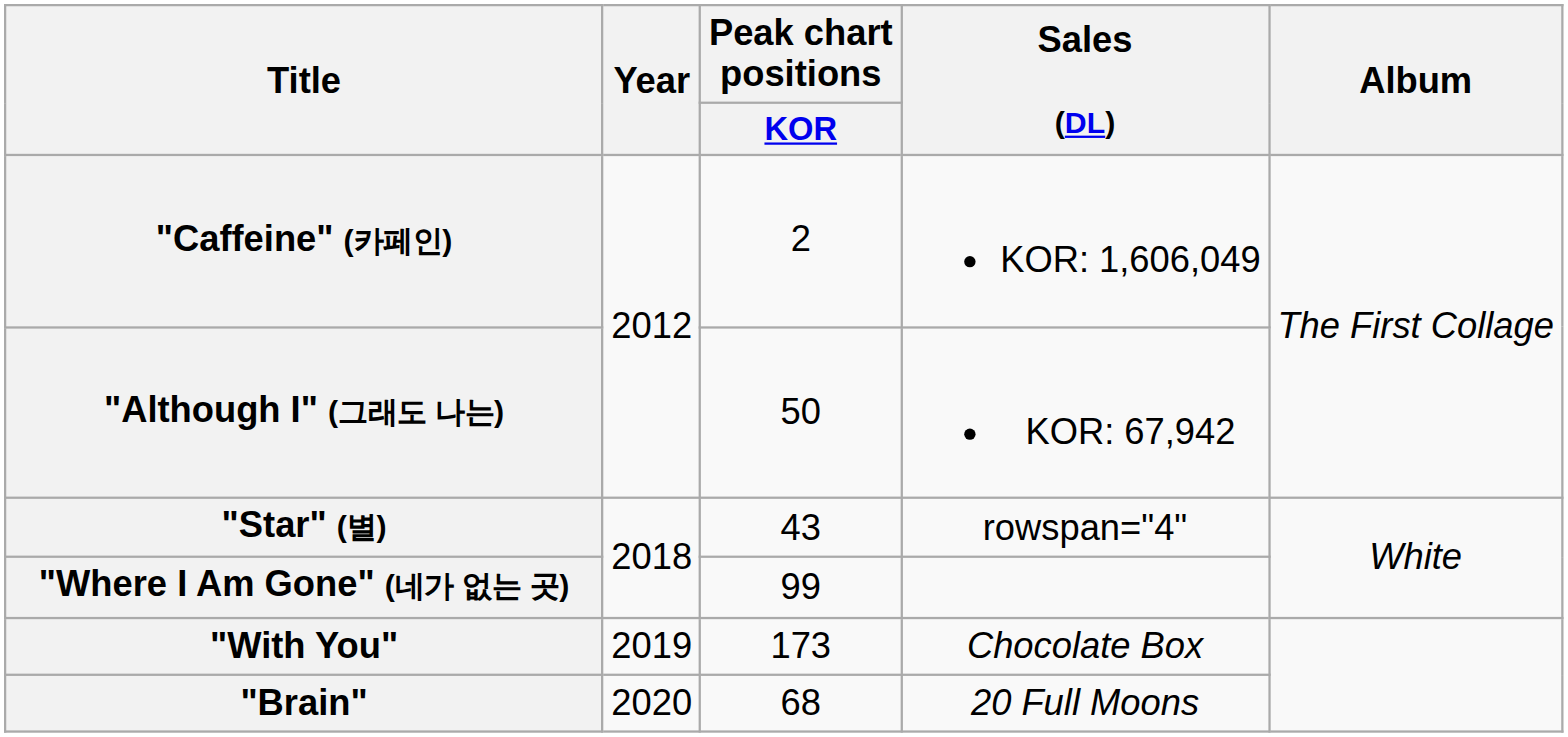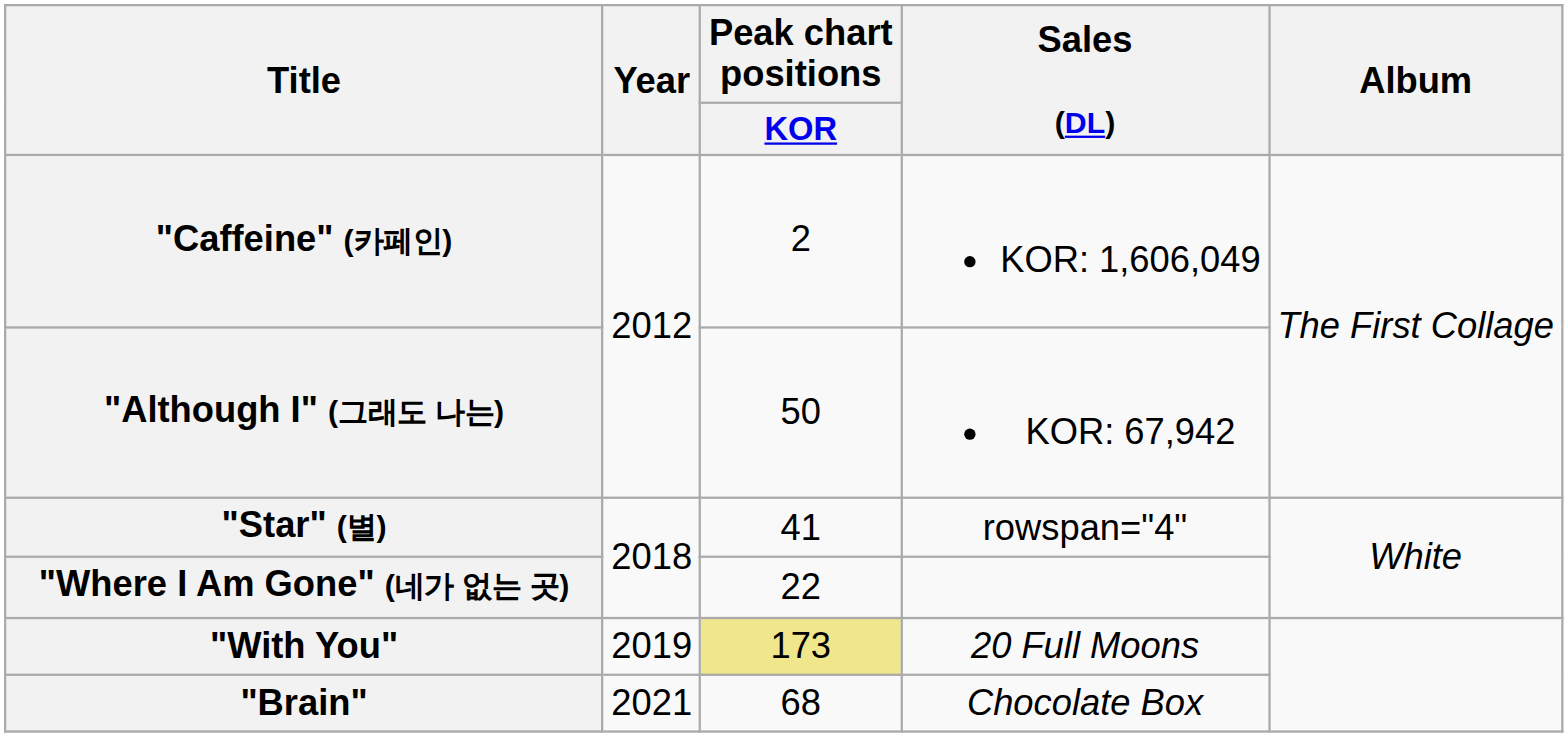(801, 526) 43 -> (801, 526) 41
(801, 586) 99 -> (801, 586) 22
(801, 645) no background -> (801, 645) khaki background
(1085, 645) Chocolate Box -> (1085, 645) 20 Full Moons
(652, 702) 2020 -> (652, 702) 2021
(1085, 702) 20 Full Moons -> (1085, 702) Chocolate Box
